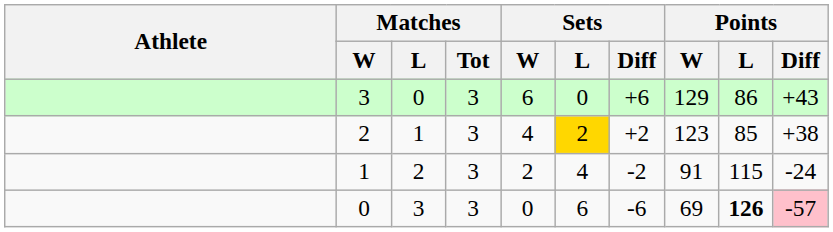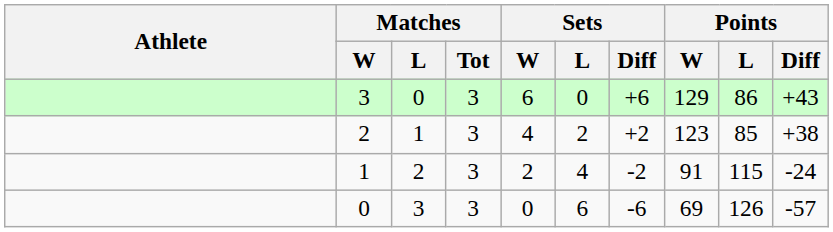(582, 134) gold background -> (582, 134) no background
(746, 208) bold -> (746, 208) normal
(801, 208) pink background -> (801, 208) no background
